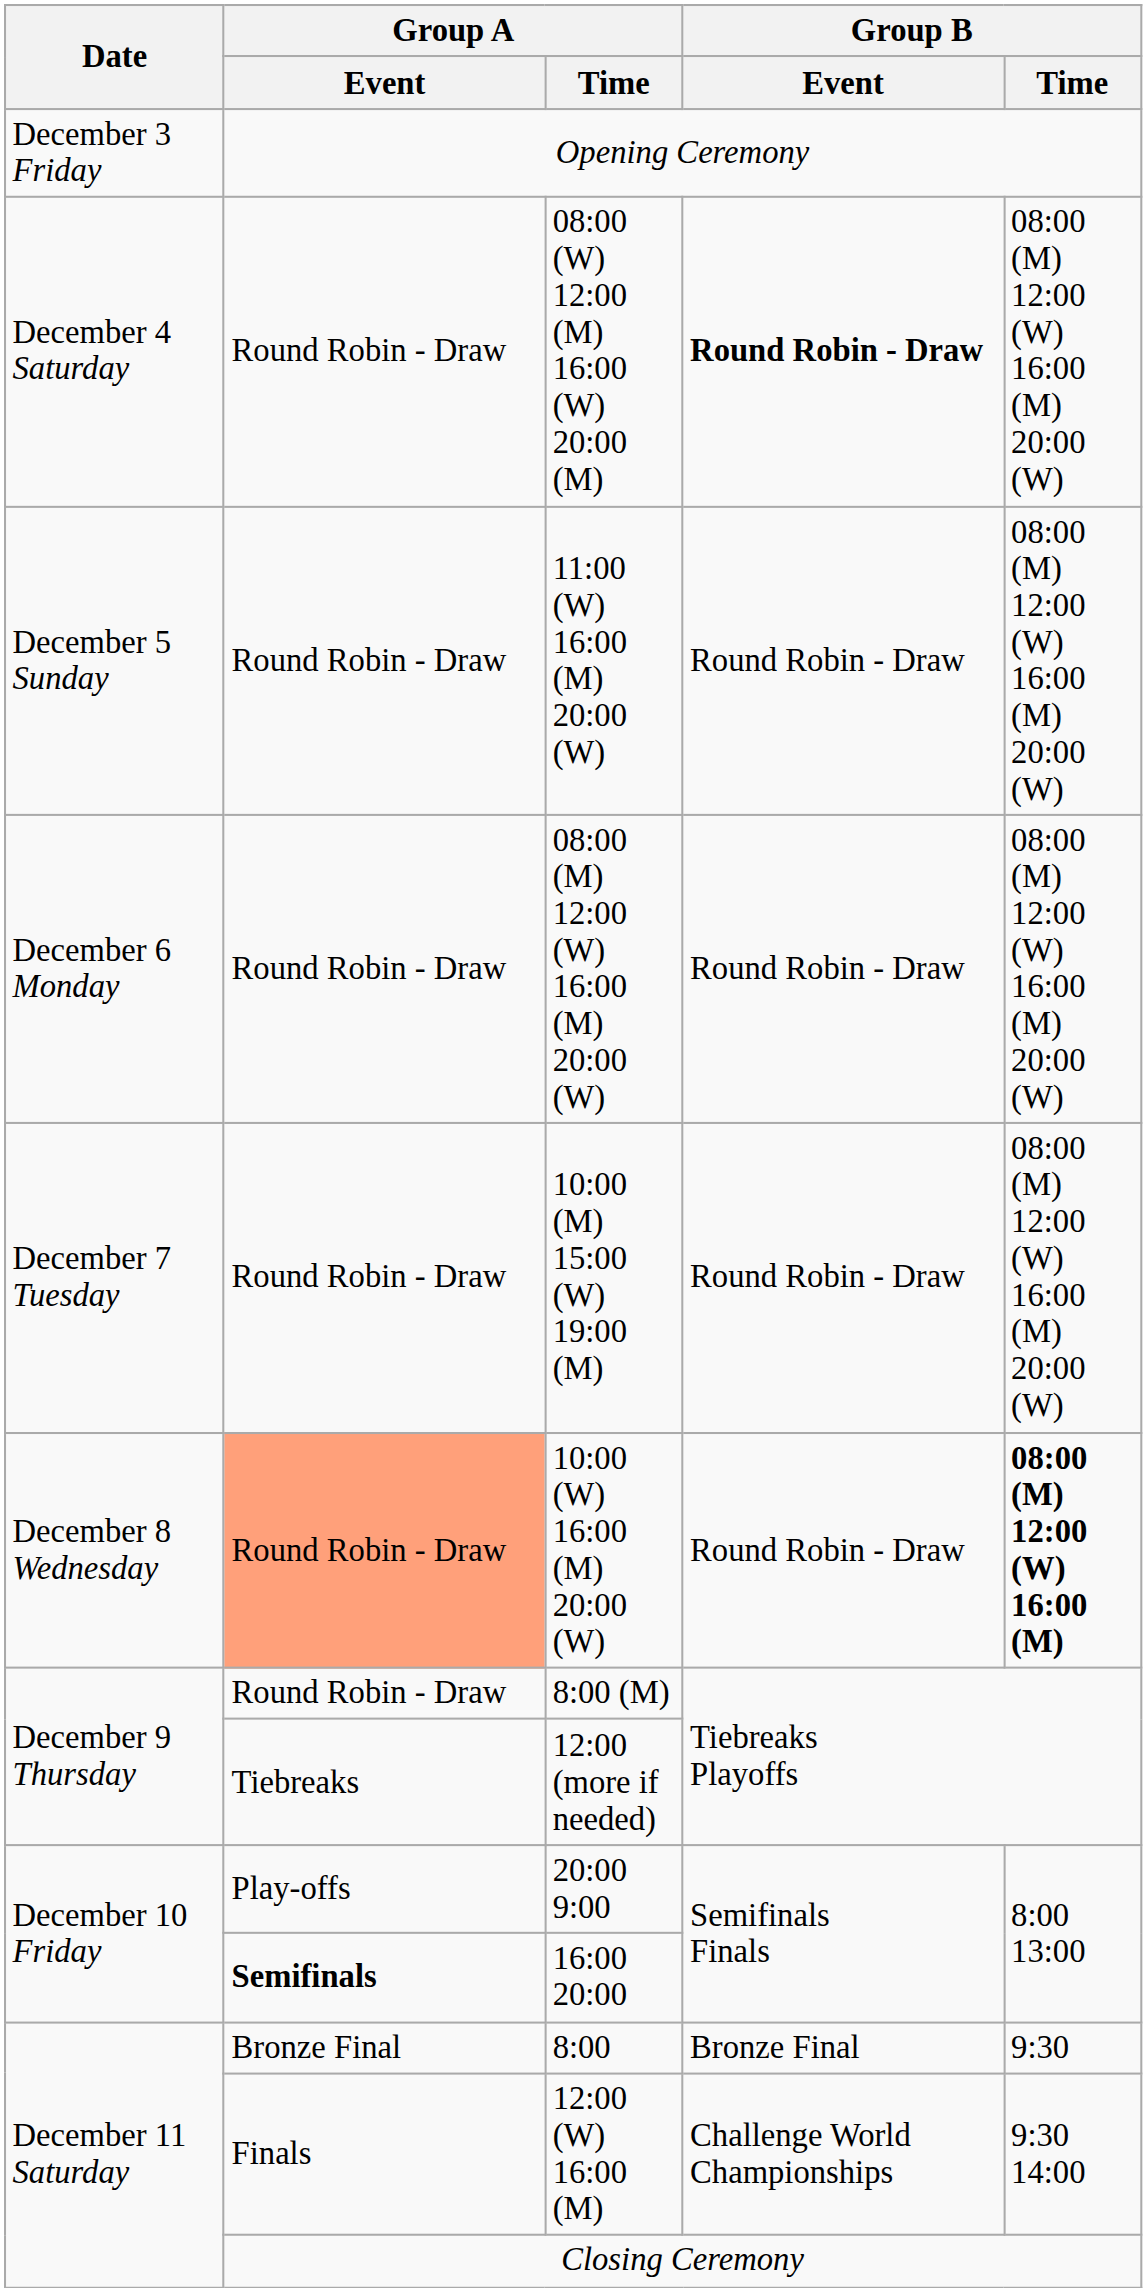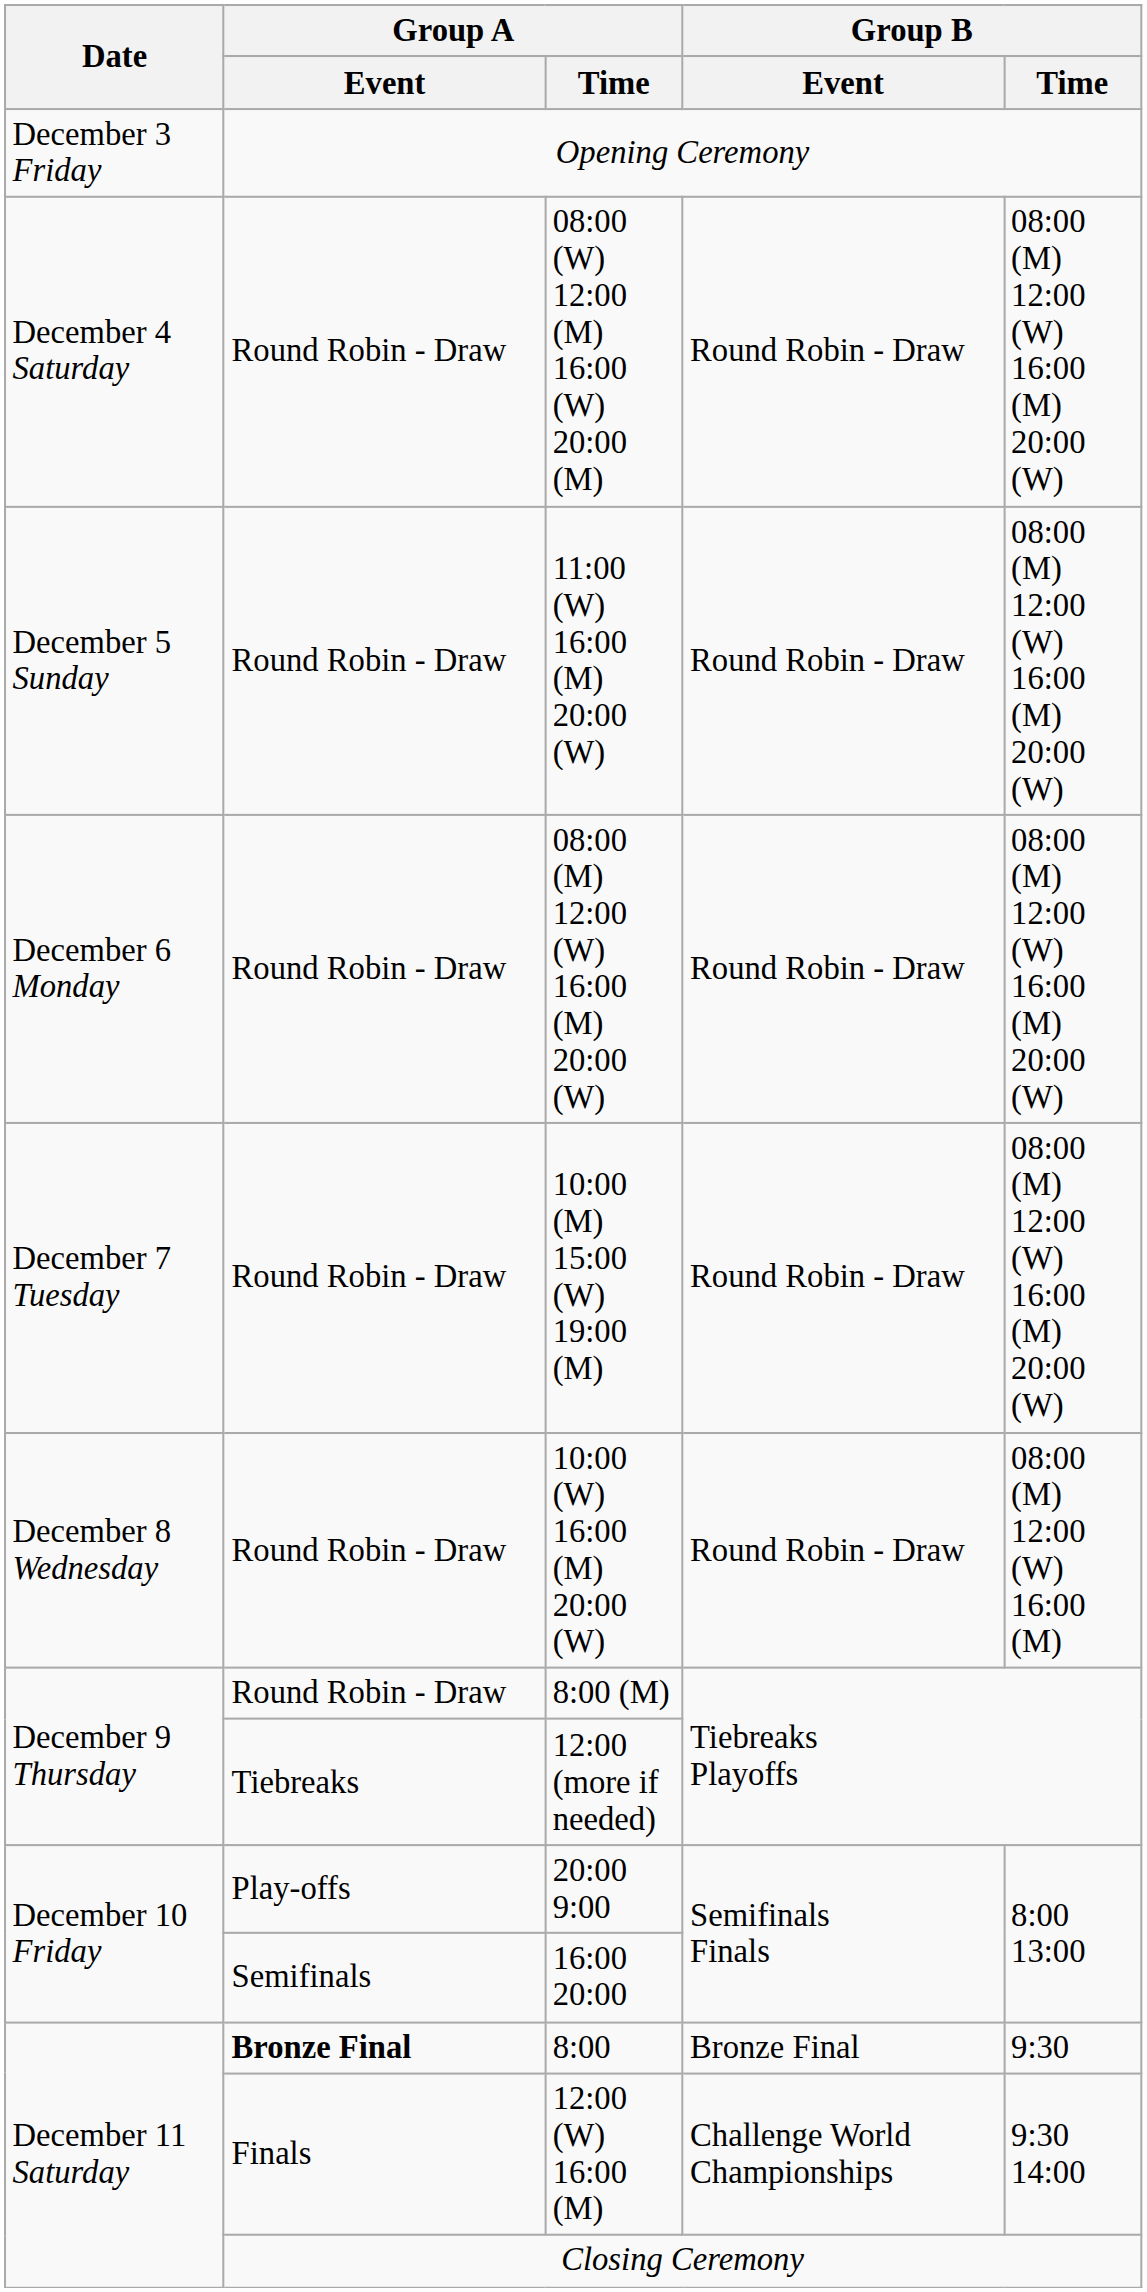(837, 350) bold -> (827, 350) normal
(369, 1549) lightsalmon background -> (369, 1549) no background
(1049, 1549) bold -> (1048, 1549) normal
(304, 1976) bold -> (301, 1976) normal
(316, 2046) normal -> (322, 2046) bold
